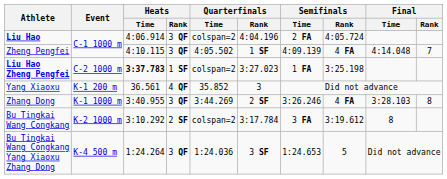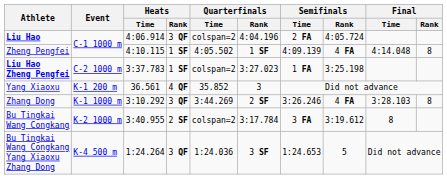(178, 51) 3 QF -> (178, 51) 1 SF
(429, 51) 7 -> (429, 51) 8
(145, 69) bold -> (145, 69) normal
(145, 101) 3:40.955 -> (145, 101) 3:10.292
(145, 119) 3:10.292 -> (145, 119) 3:40.955
